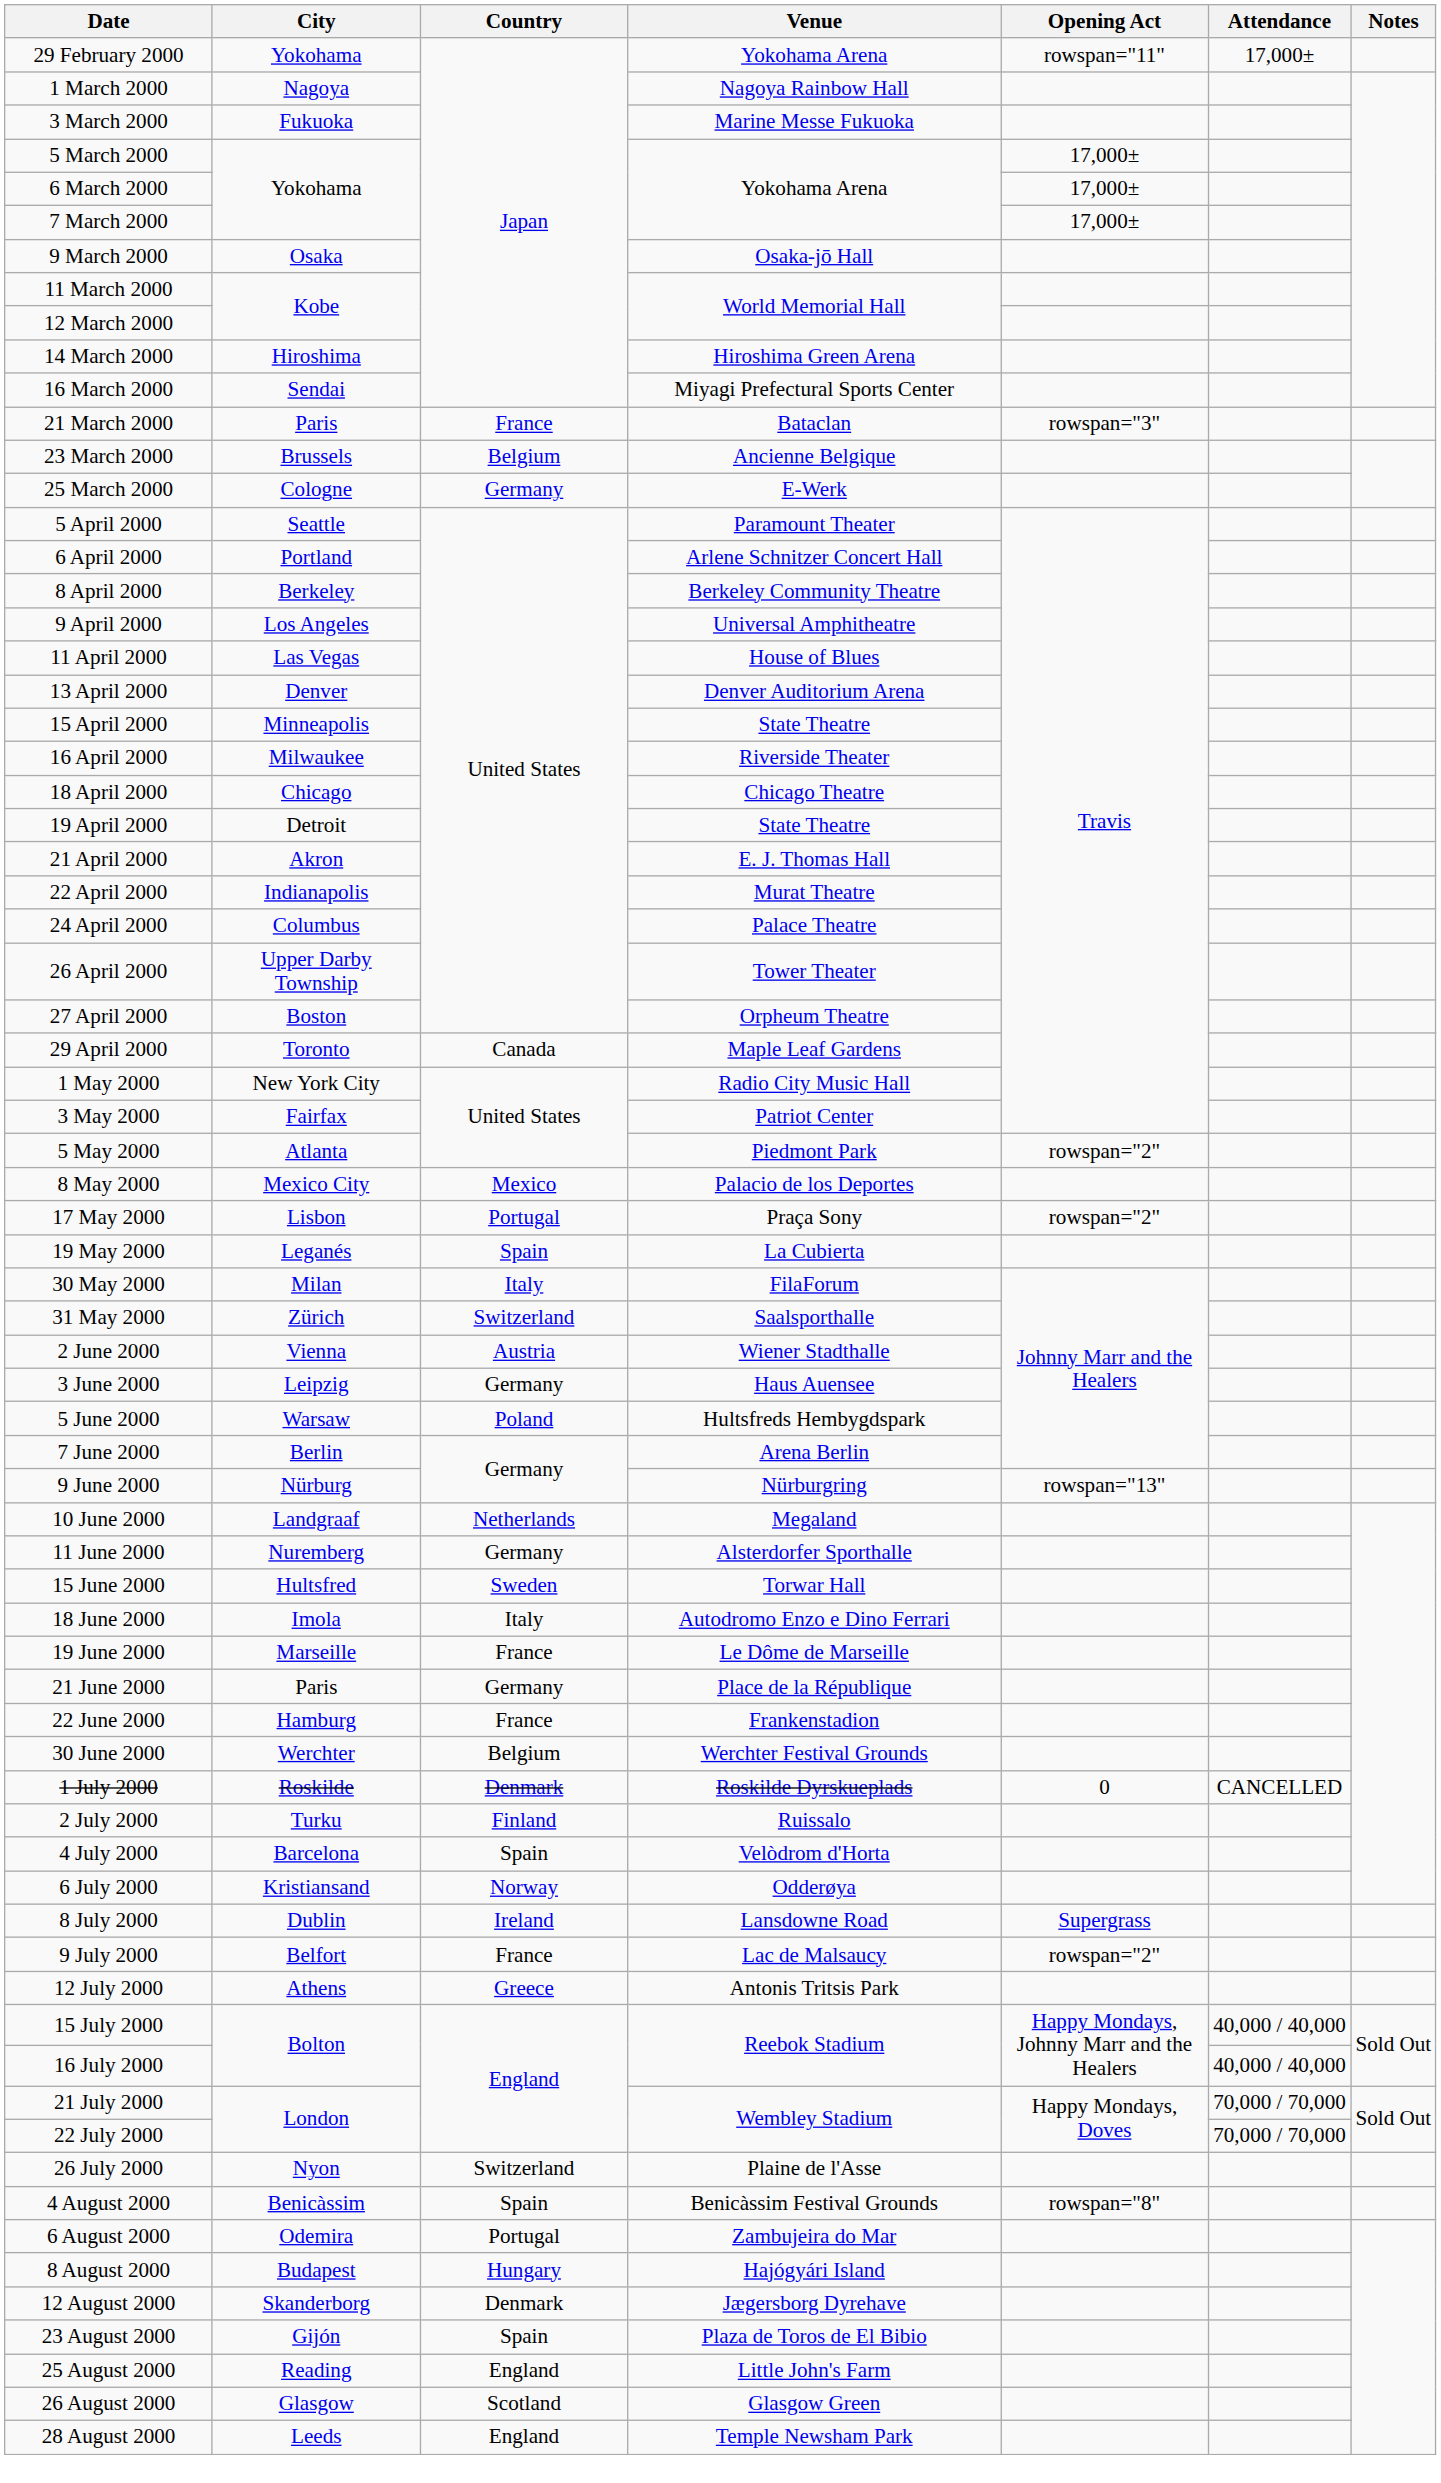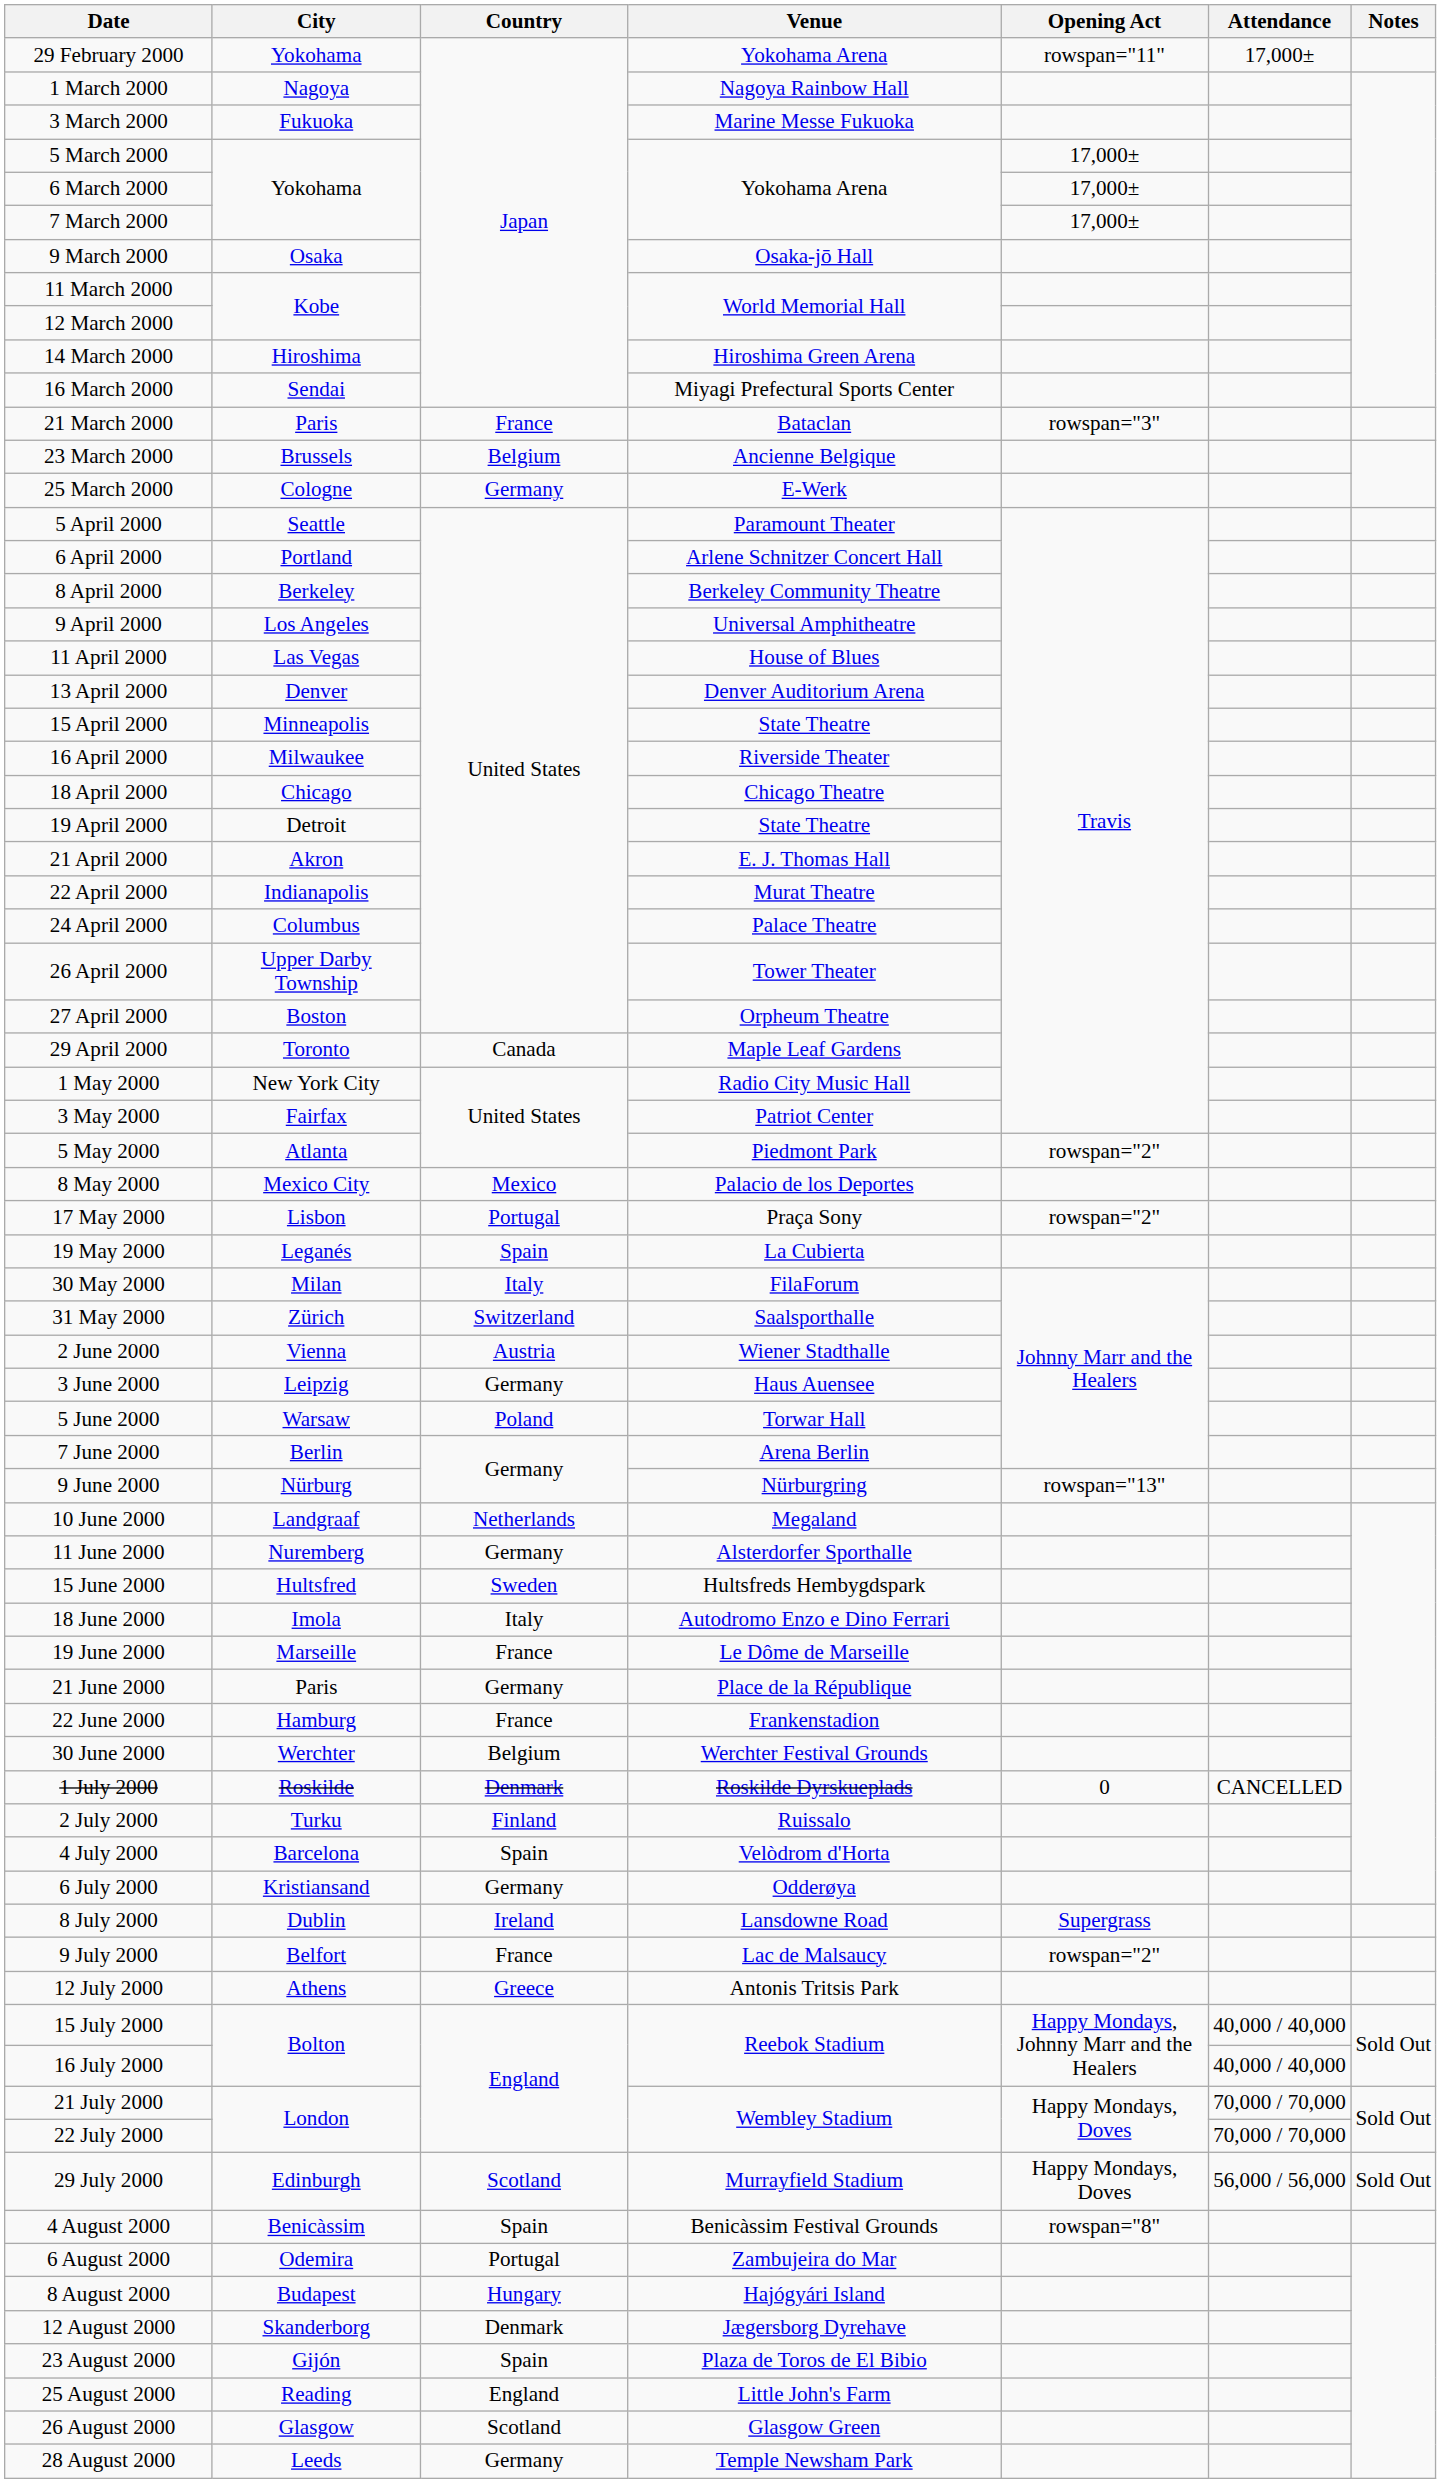(814, 1418) Hultsfreds Hembygdspark -> (814, 1418) Torwar Hall
(814, 1585) Torwar Hall -> (814, 1585) Hultsfreds Hembygdspark
(524, 1887) Norway -> (524, 1887) Germany
- row: (109, 2169)
+ row: (109, 2181)
(524, 2437) England -> (524, 2460) Germany
